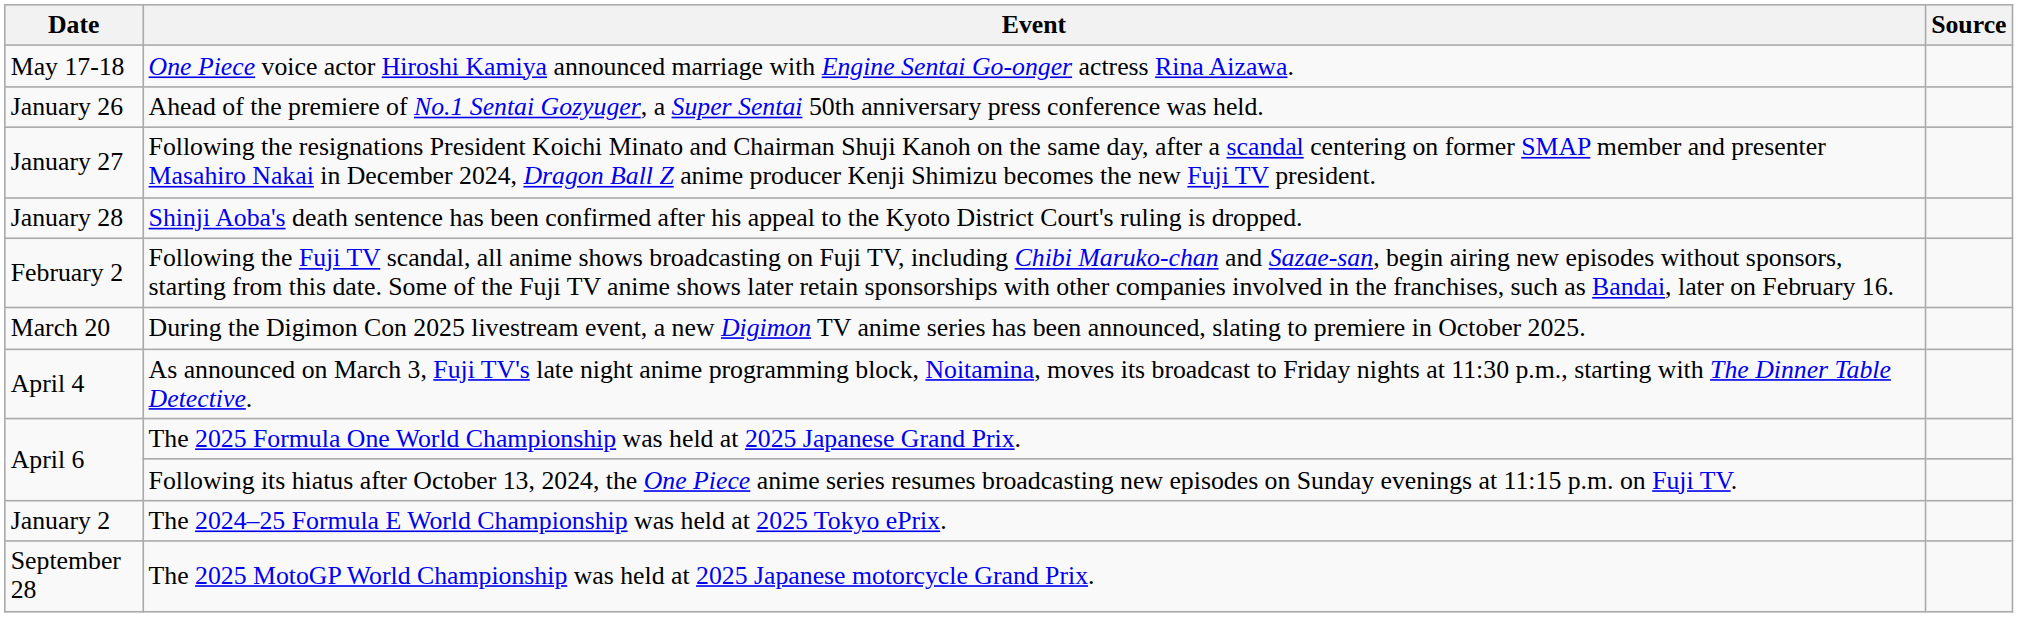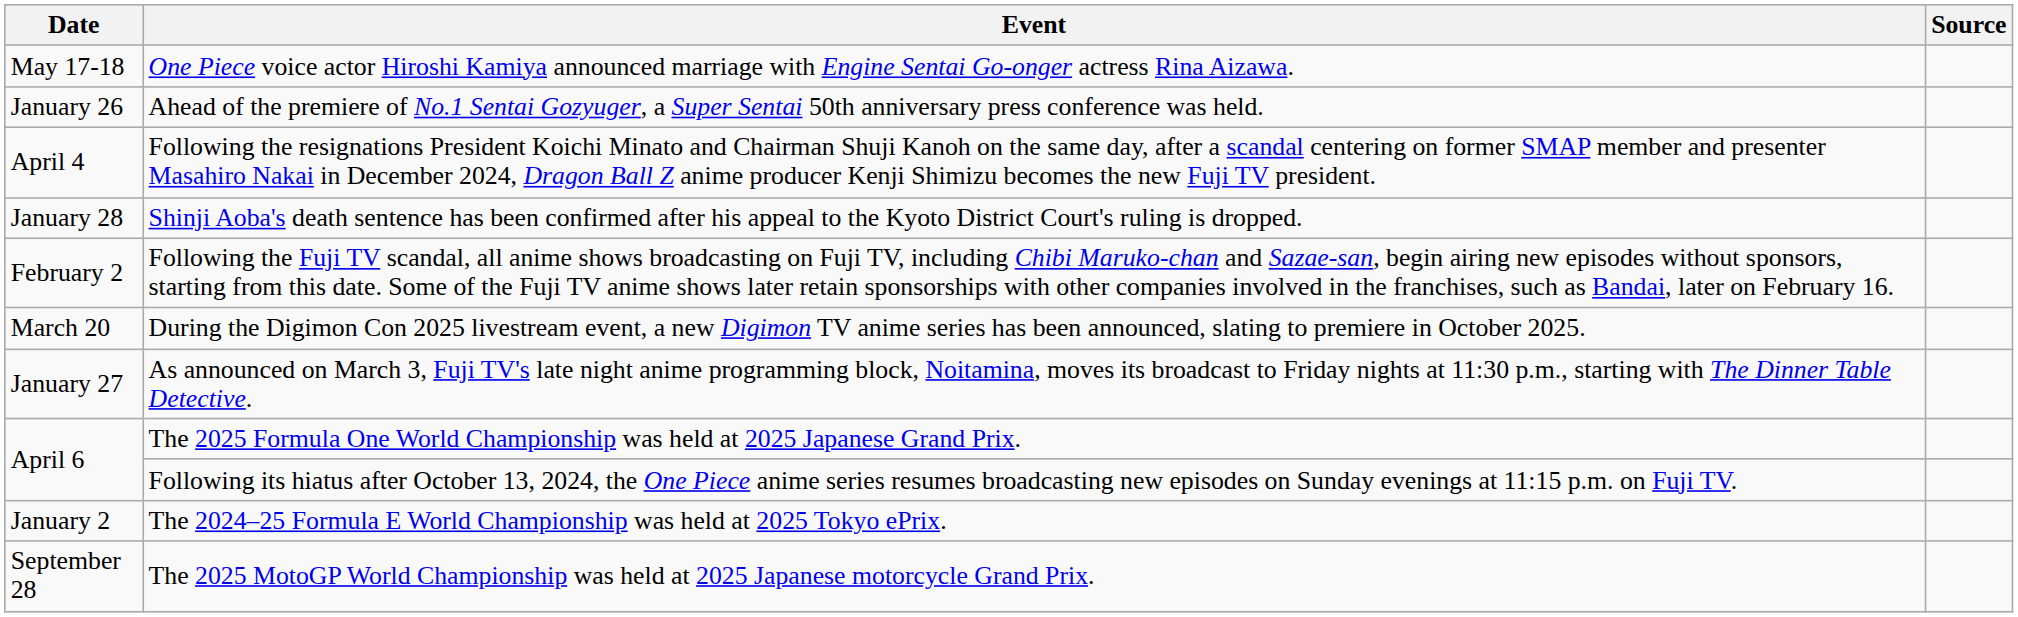(67, 161) January 27 -> (48, 161) April 4
(48, 383) April 4 -> (67, 383) January 27
